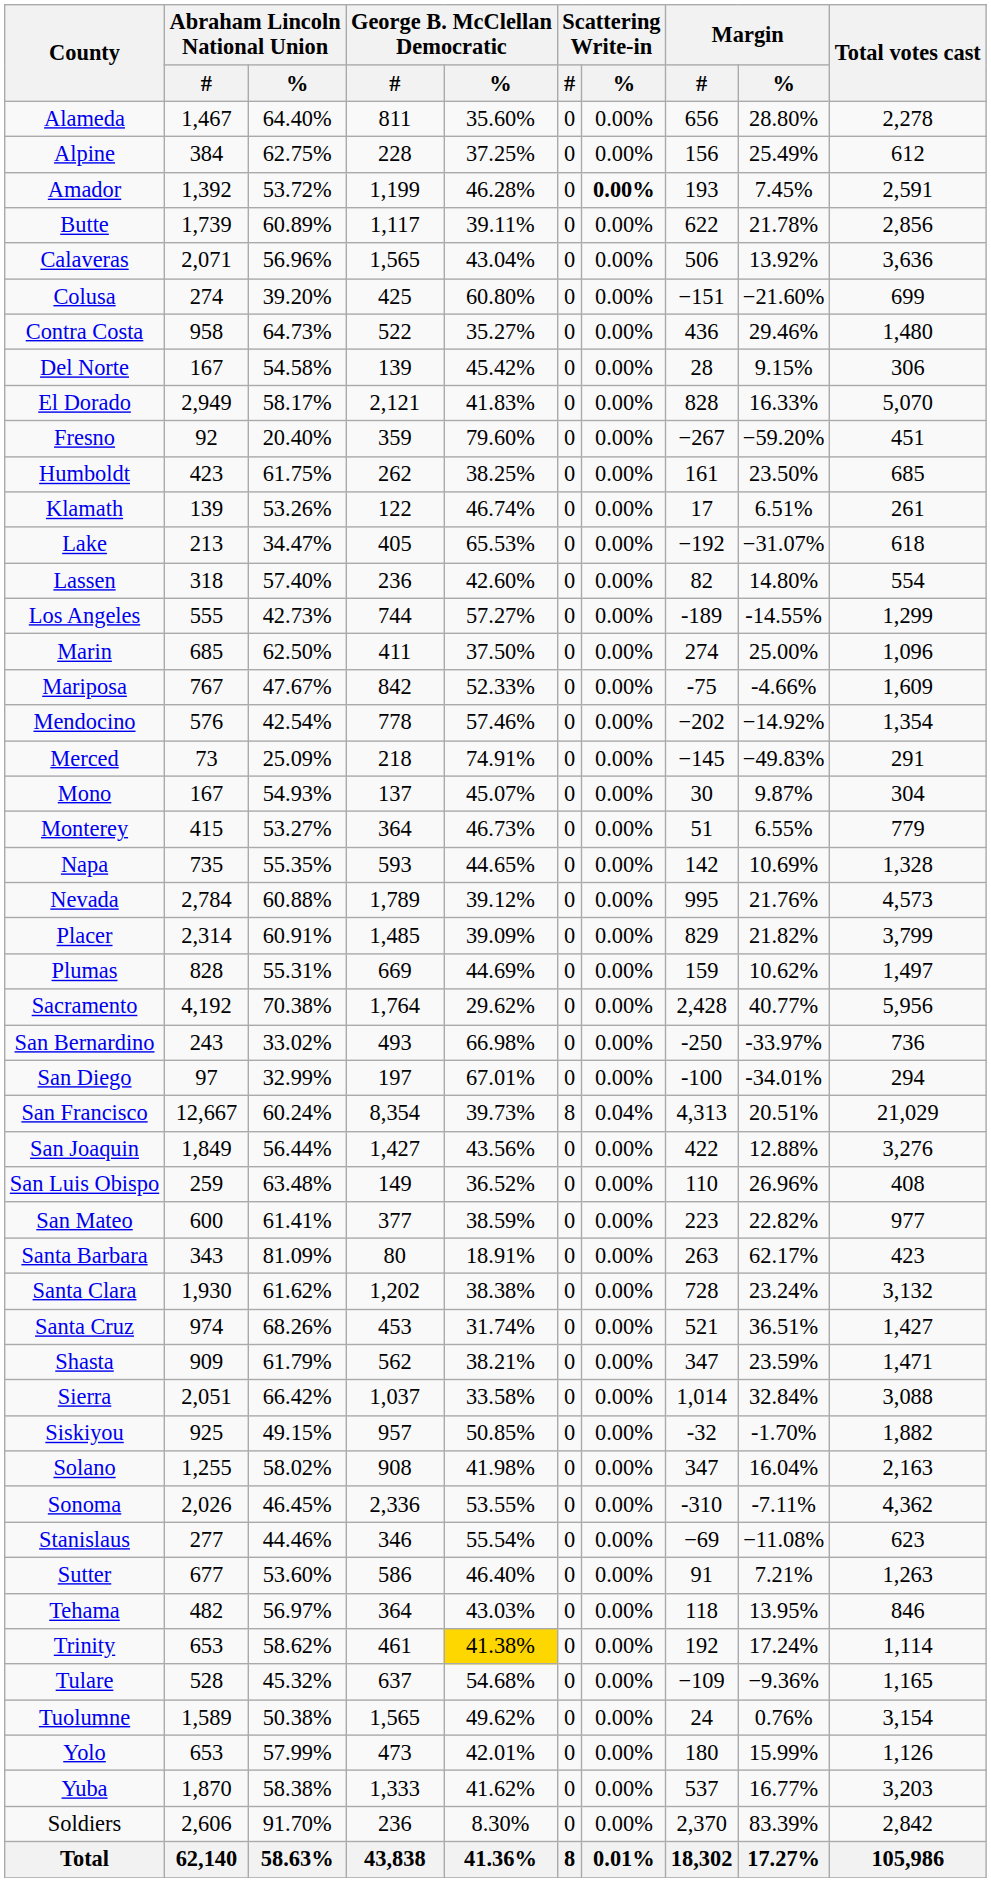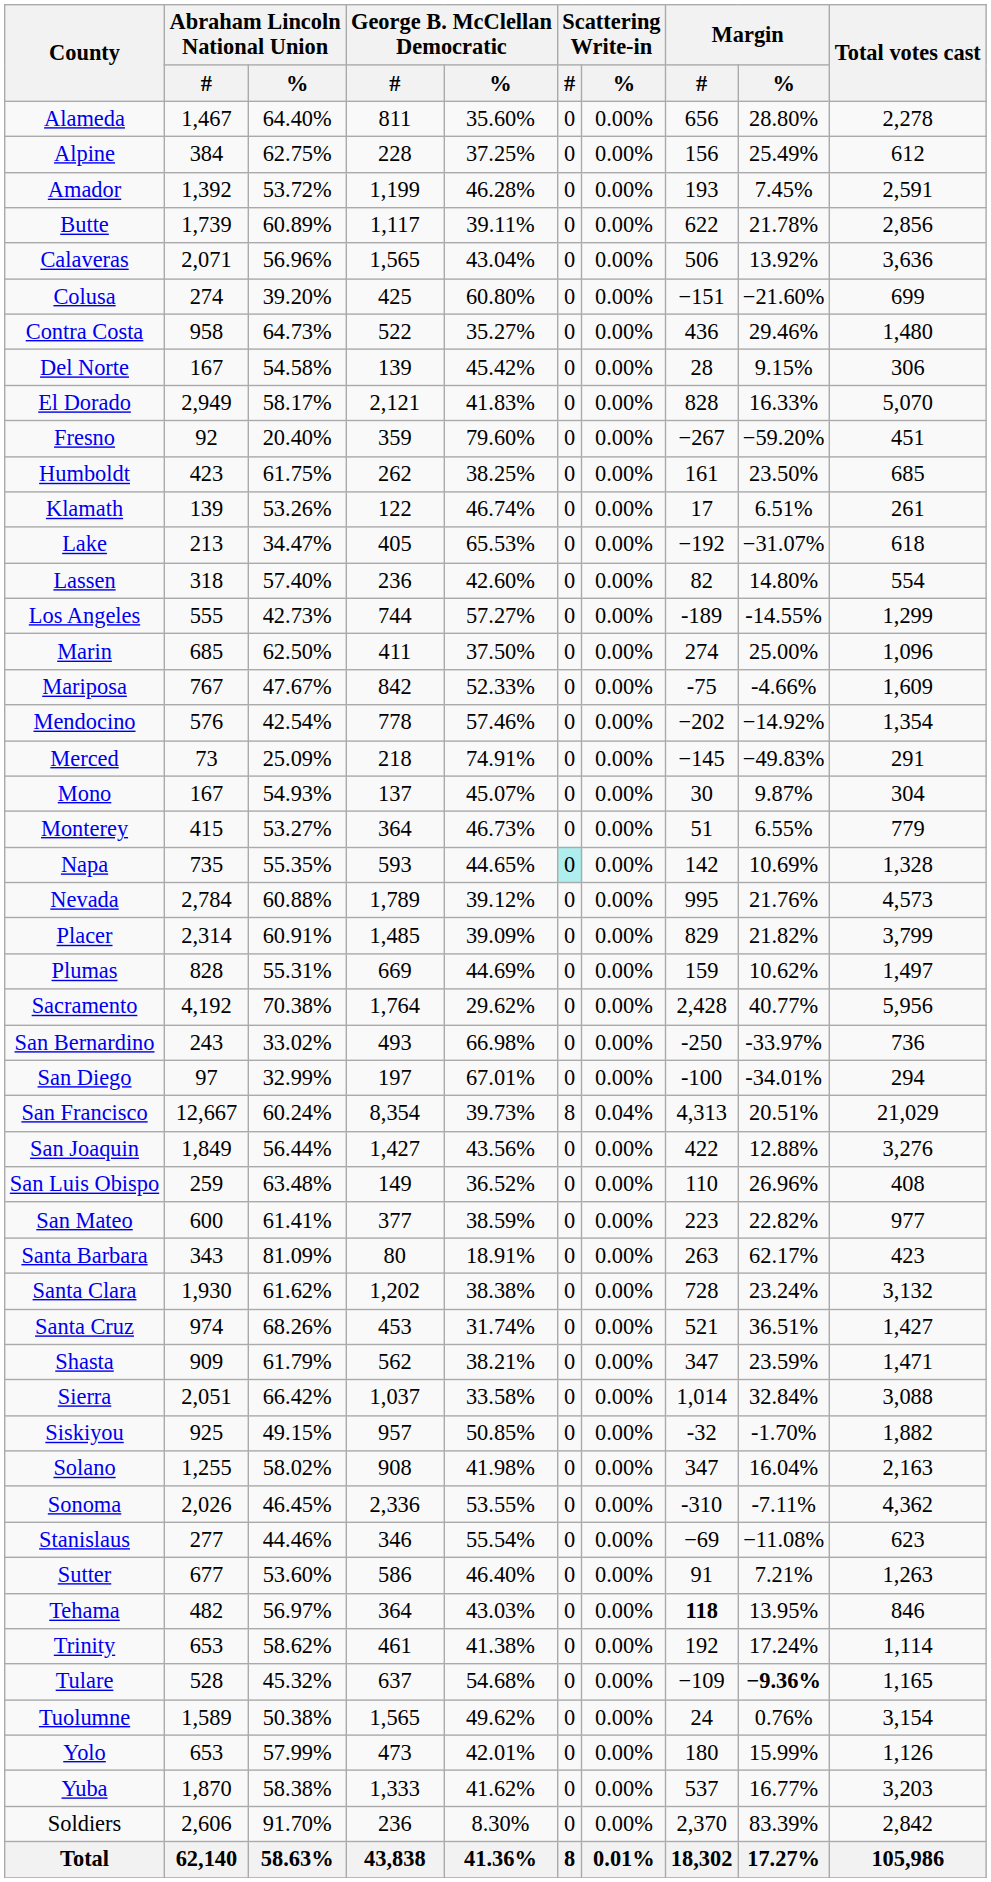(624, 189) bold -> (624, 189) normal
(570, 864) no background -> (570, 864) paleturquoise background
(702, 1610) normal -> (702, 1610) bold
(500, 1646) gold background -> (500, 1646) no background
(784, 1681) normal -> (784, 1681) bold
